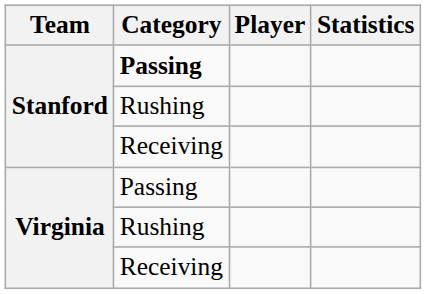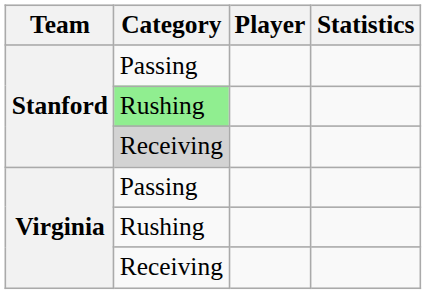(161, 65) bold -> (159, 65) normal
(162, 105) no background -> (162, 105) lightgreen background
(171, 146) no background -> (171, 146) lightgrey background
